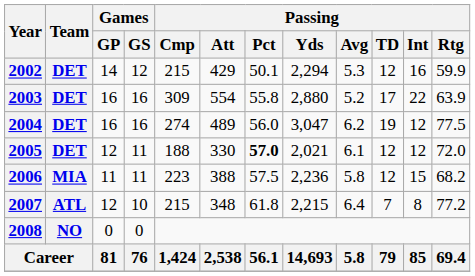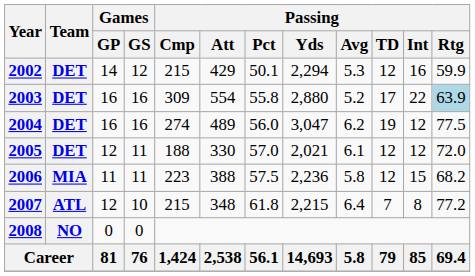(451, 97) no background -> (451, 97) lightblue background
(264, 151) bold -> (264, 151) normal
